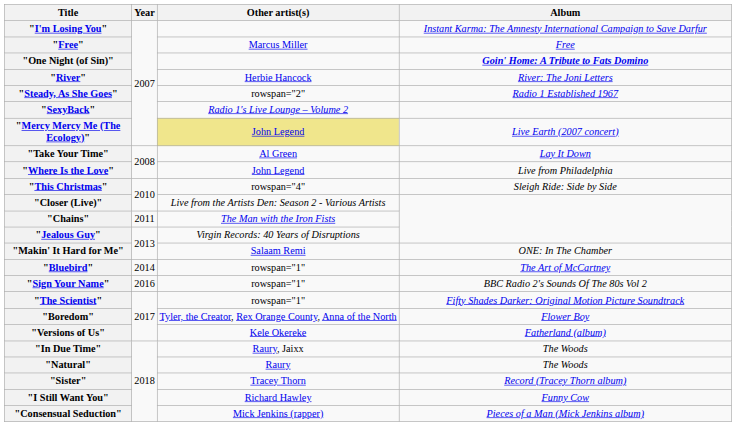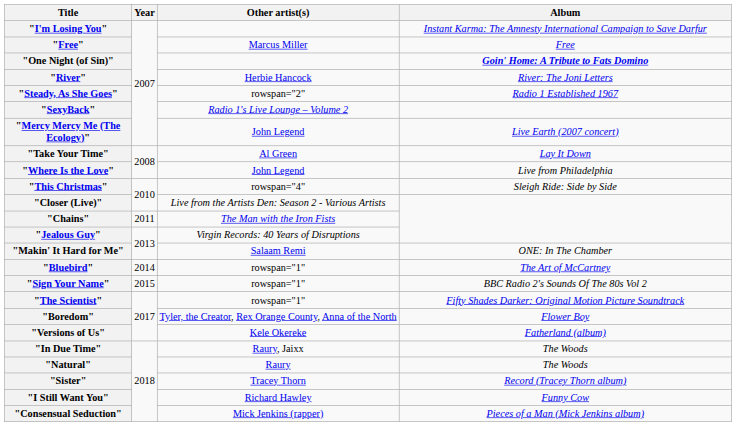(278, 132) khaki background -> (278, 132) no background
(145, 283) 2016 -> (145, 283) 2015
